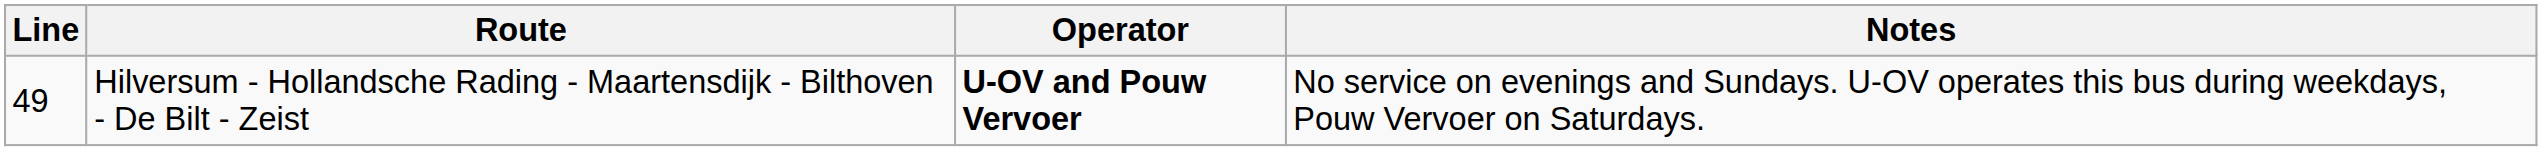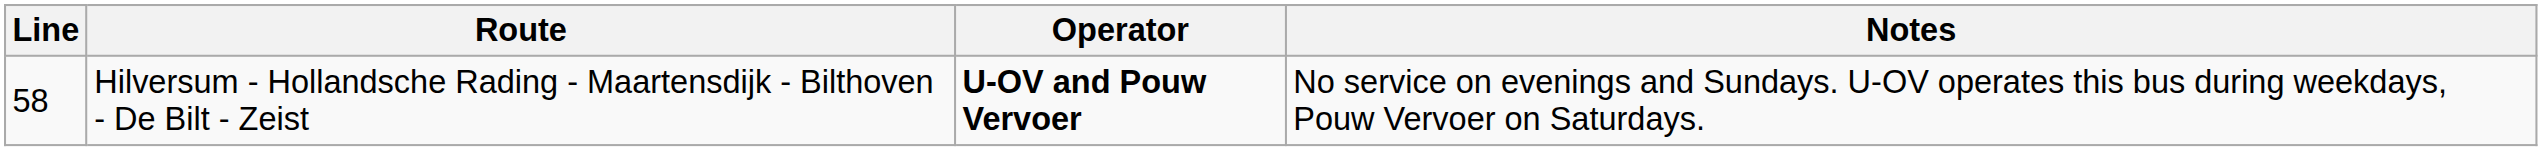(31, 100) 49 -> (31, 100) 58
